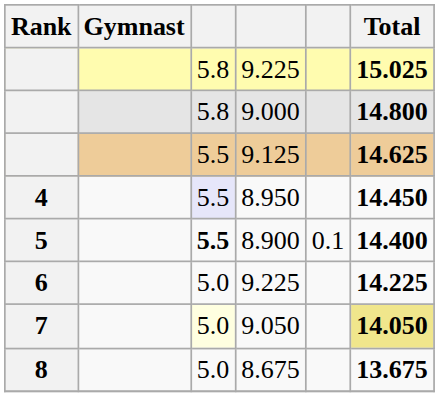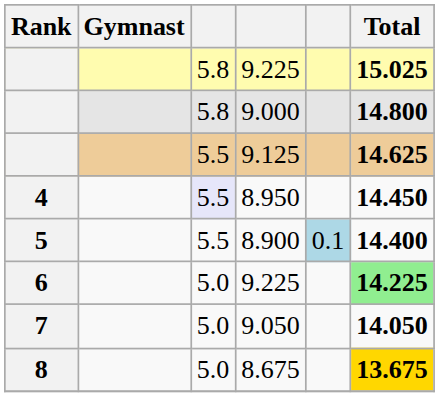(213, 240) bold -> (213, 240) normal
(328, 240) no background -> (328, 240) lightblue background
(392, 283) no background -> (392, 283) lightgreen background
(213, 326) lightyellow background -> (213, 326) no background
(392, 326) khaki background -> (392, 326) no background
(392, 368) no background -> (392, 368) gold background
